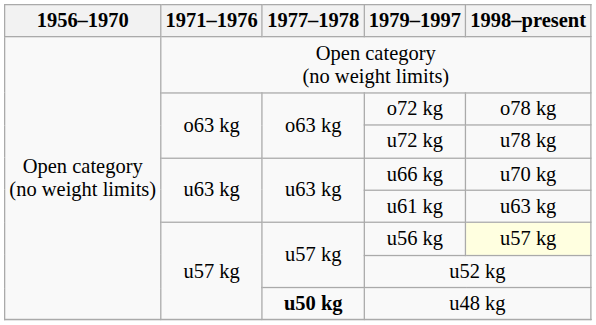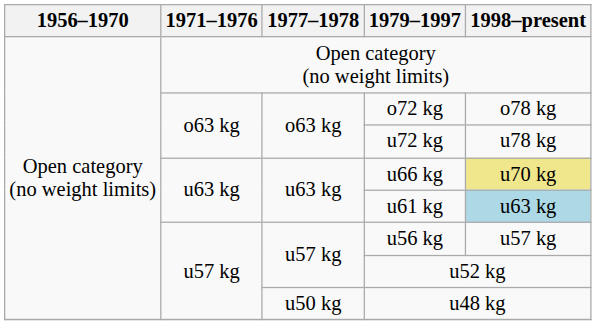(528, 173) no background -> (528, 173) khaki background
(528, 206) no background -> (528, 206) lightblue background
(528, 238) lightyellow background -> (528, 238) no background
(313, 303) bold -> (313, 303) normal
